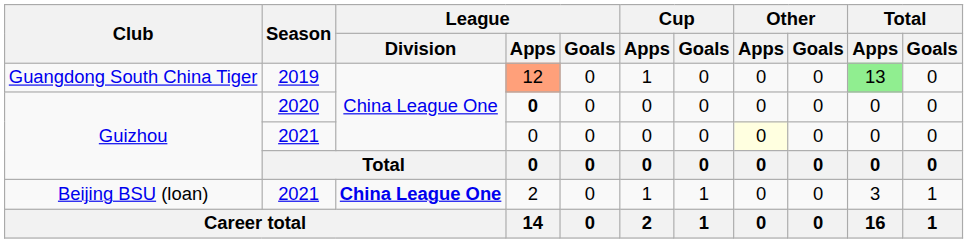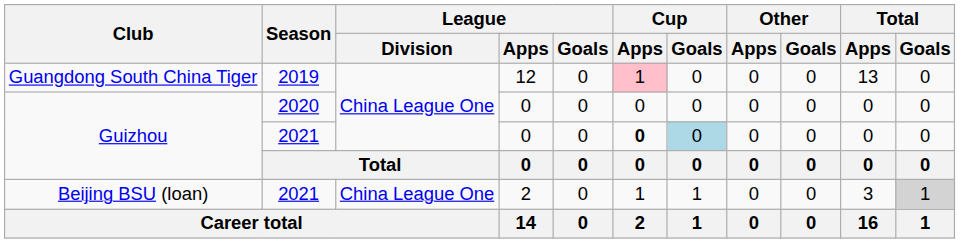(533, 77) lightsalmon background -> (526, 77) no background
(647, 77) no background -> (640, 77) pink background
(875, 77) lightgreen background -> (868, 77) no background
(533, 106) bold -> (526, 106) normal
(647, 135) normal -> (640, 135) bold
(704, 135) no background -> (697, 135) lightblue background
(761, 135) lightyellow background -> (754, 135) no background
(421, 194) bold -> (417, 194) normal
(932, 194) no background -> (925, 194) lightgrey background
